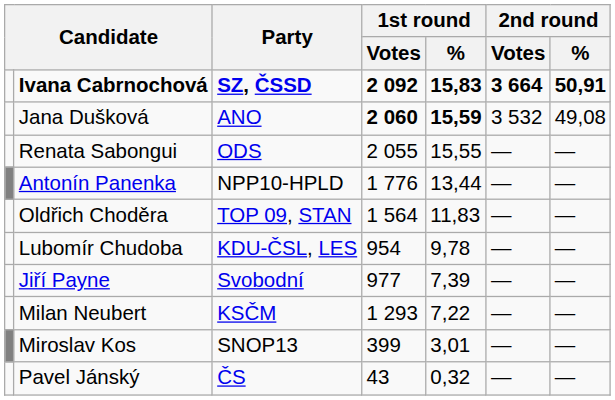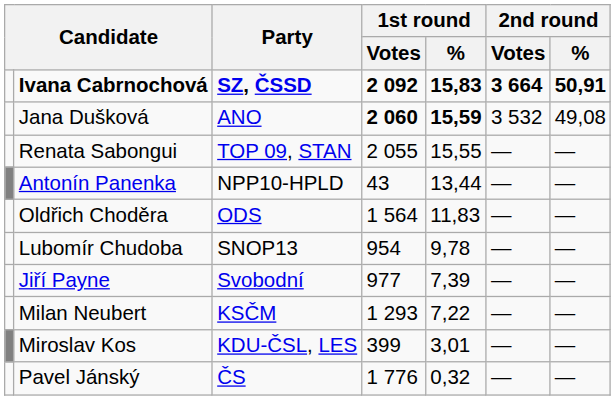(239, 150) ODS -> (284, 150) TOP 09, STAN
(392, 183) 1 776 -> (378, 183) 43
(284, 215) TOP 09, STAN -> (239, 215) ODS
(287, 248) KDU-ČSL, LES -> (258, 248) SNOP13
(258, 345) SNOP13 -> (287, 345) KDU-ČSL, LES
(378, 378) 43 -> (392, 378) 1 776
